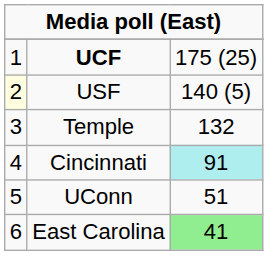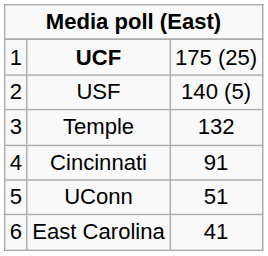(16, 92) lightyellow background -> (16, 92) no background
(216, 162) paleturquoise background -> (216, 162) no background
(216, 232) lightgreen background -> (216, 232) no background
